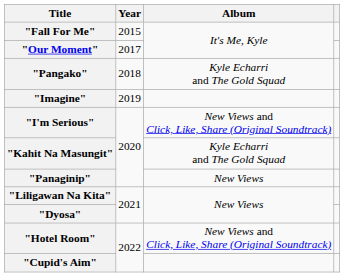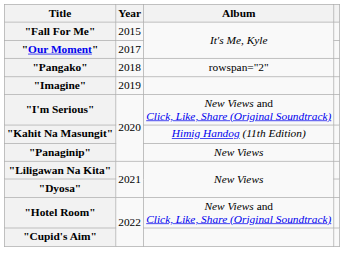(239, 73) Kyle Echarri and The Gold Squad -> (239, 67) rowspan="2"
(239, 153) Kyle Echarri and The Gold Squad -> (239, 134) Himig Handog (11th Edition)
